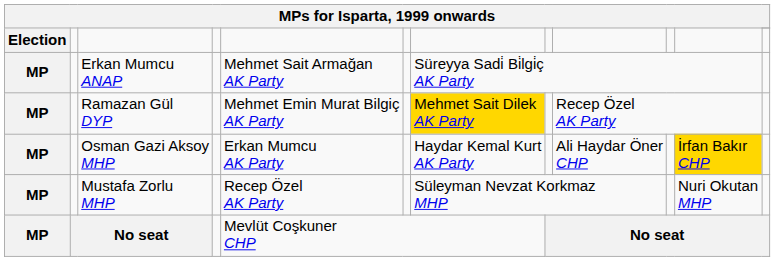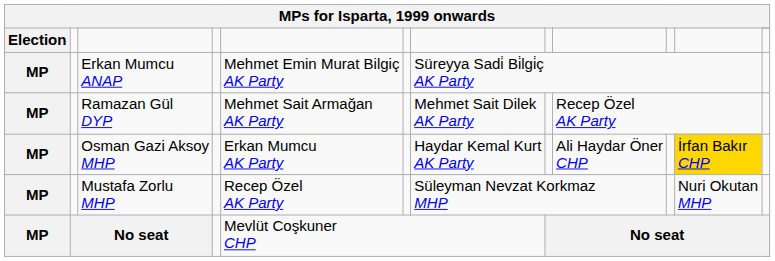(298, 72) Mehmet Sait Armağan AK Party -> (312, 72) Mehmet Emin Murat Bilgiç AK Party
(312, 113) Mehmet Emin Murat Bilgiç AK Party -> (298, 113) Mehmet Sait Armağan AK Party
(475, 113) gold background -> (475, 113) no background
